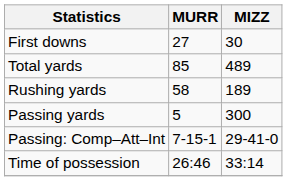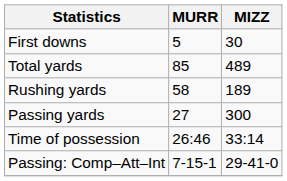(181, 41) 27 -> (176, 41) 5
(176, 114) 5 -> (181, 114) 27
rows swapped: (87, 138) <-> (74, 163)
